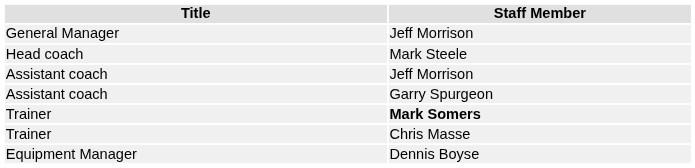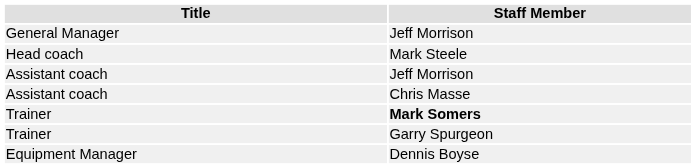(441, 94) Garry Spurgeon -> (430, 94) Chris Masse
(430, 134) Chris Masse -> (441, 134) Garry Spurgeon
